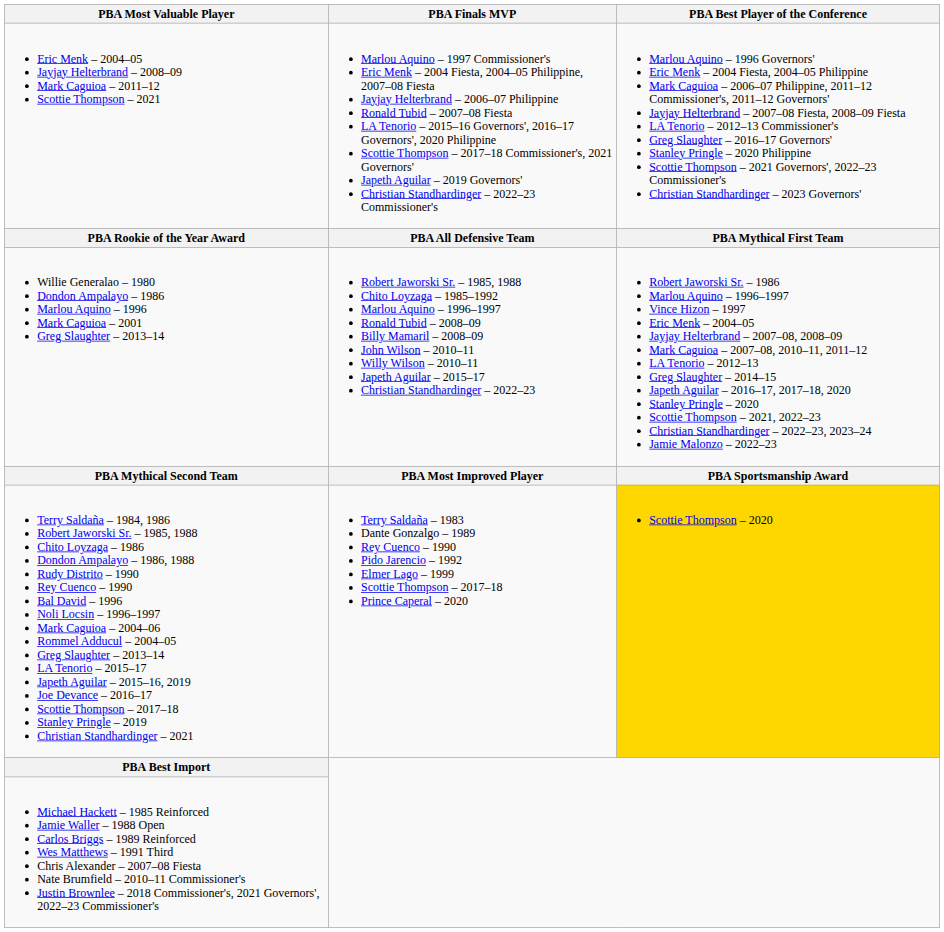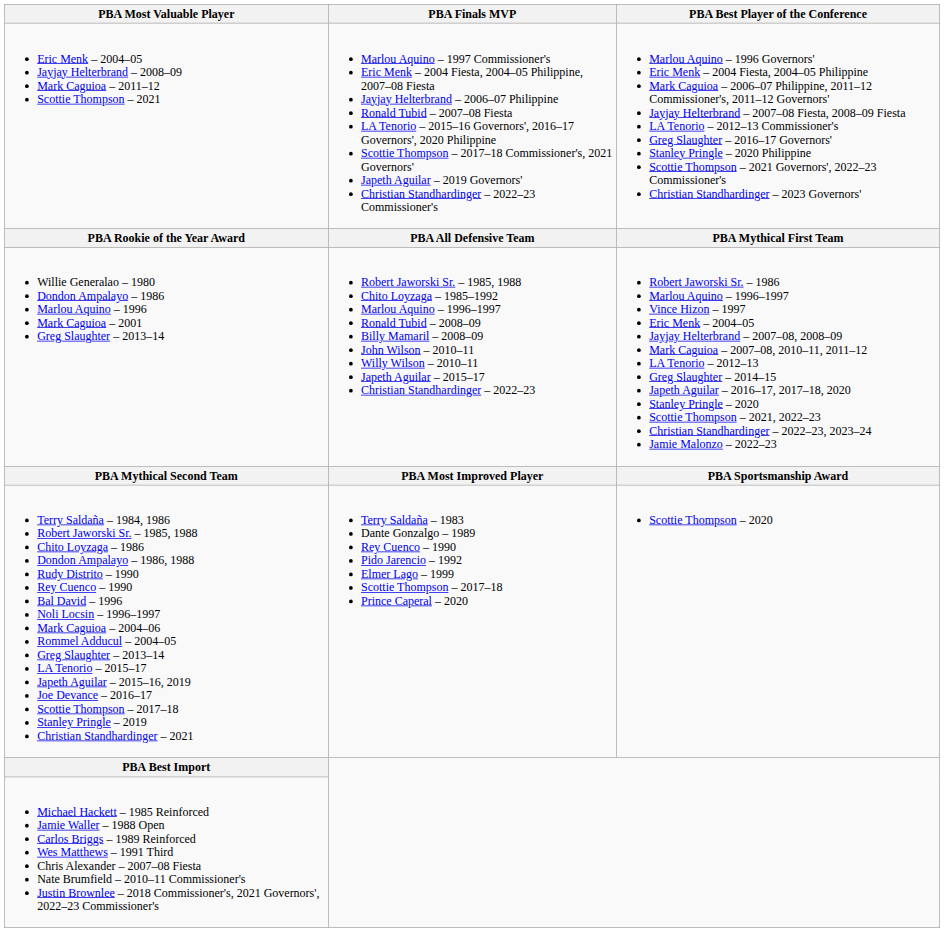(778, 520) gold background -> (778, 520) no background
